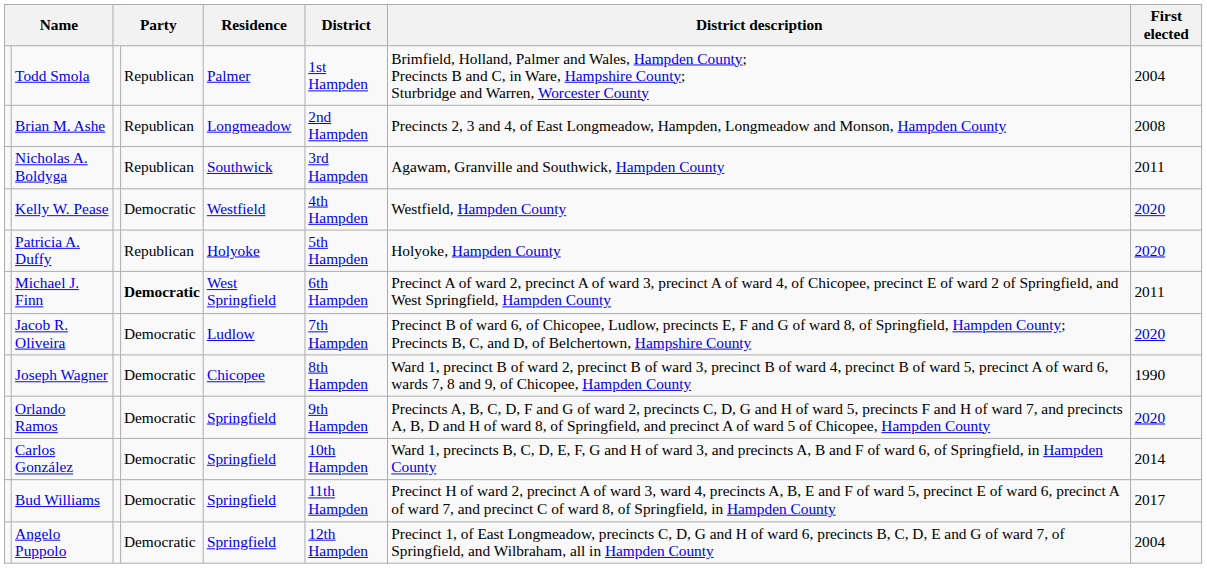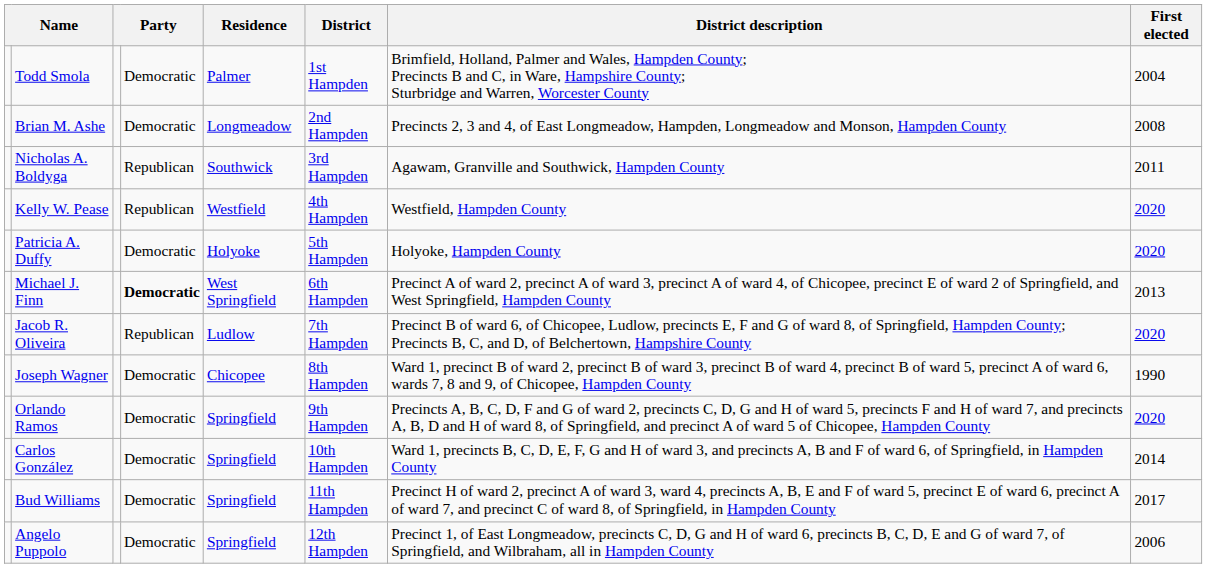(159, 75) Republican -> (160, 75) Democratic
(159, 125) Republican -> (160, 125) Democratic
(160, 209) Democratic -> (159, 209) Republican
(159, 250) Republican -> (160, 250) Democratic
(1149, 292) 2011 -> (1150, 292) 2013
(160, 334) Democratic -> (159, 334) Republican
(1150, 542) 2004 -> (1150, 542) 2006
